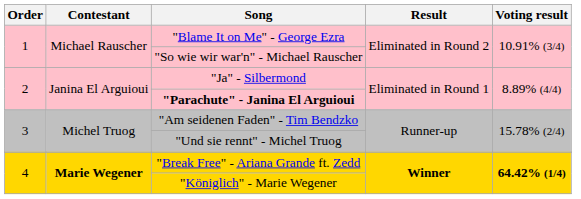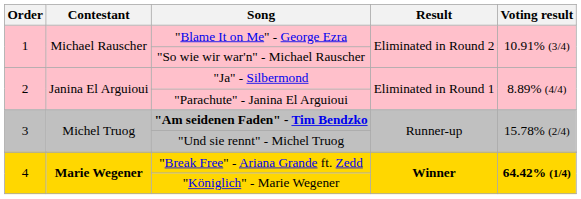(258, 99) bold -> (261, 99) normal
(258, 120) normal -> (261, 120) bold
